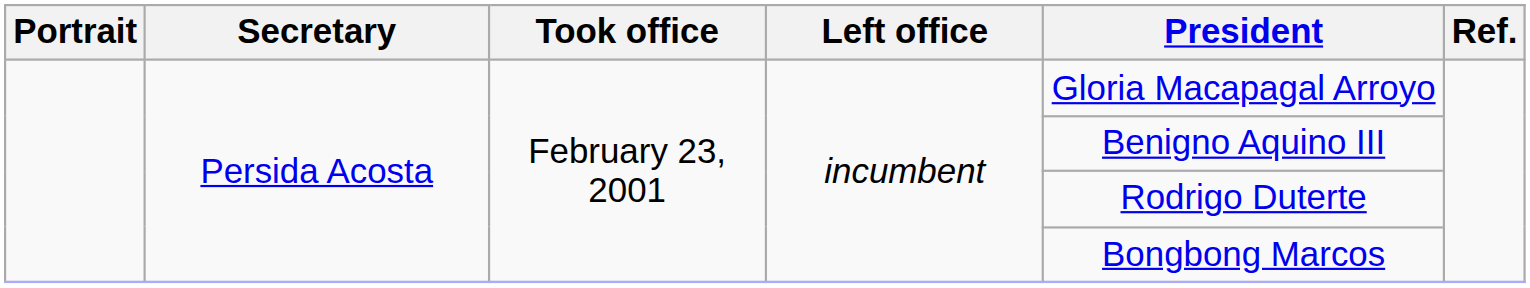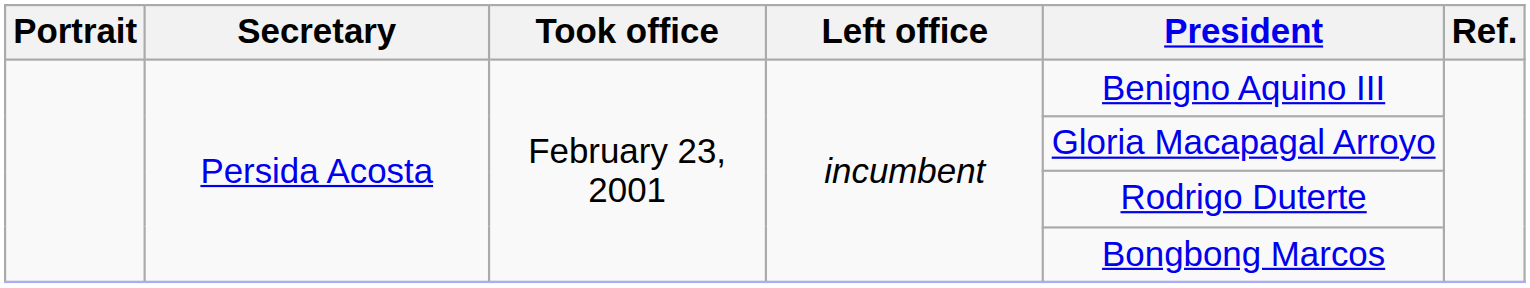(1244, 87) Gloria Macapagal Arroyo -> (1244, 87) Benigno Aquino III
(1244, 142) Benigno Aquino III -> (1244, 142) Gloria Macapagal Arroyo
